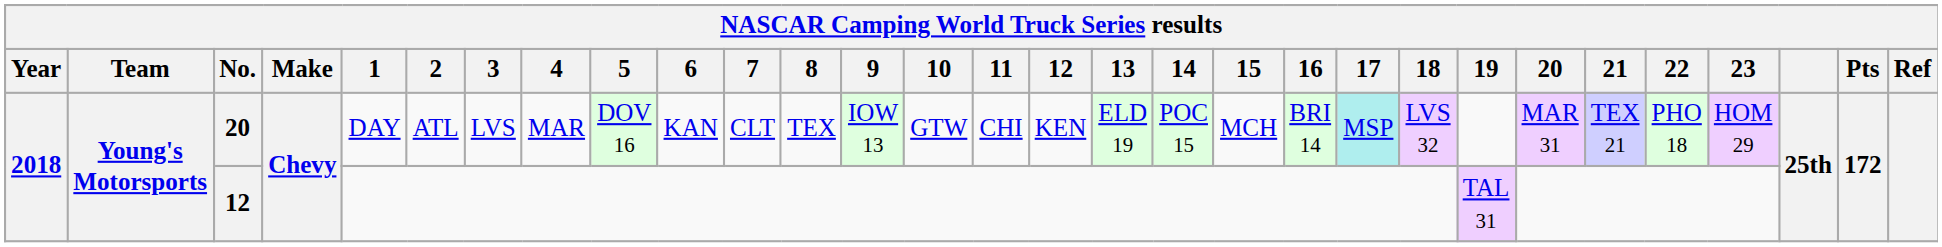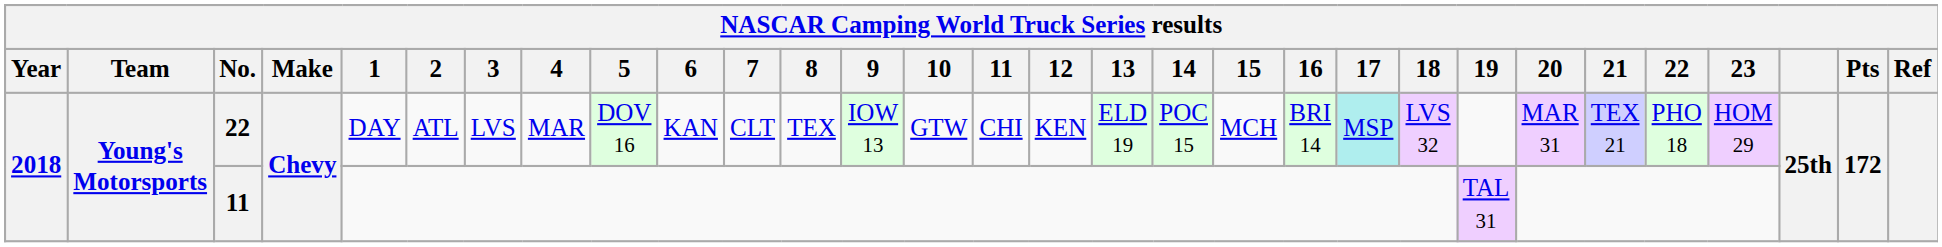(238, 128) 20 -> (238, 128) 22
(238, 203) 12 -> (238, 203) 11
